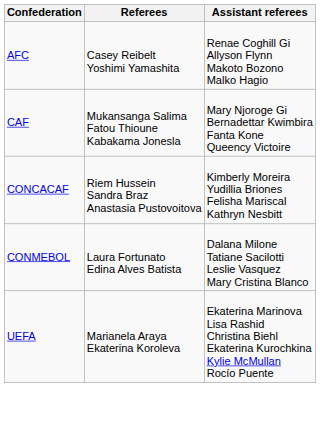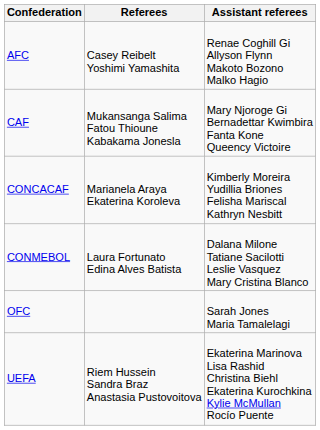(144, 196) Riem Hussein Sandra Braz Anastasia Pustovoitova -> (133, 196) Marianela Araya Ekaterina Koroleva
+ row: (19, 311)
(133, 342) Marianela Araya Ekaterina Koroleva -> (144, 385) Riem Hussein Sandra Braz Anastasia Pustovoitova
